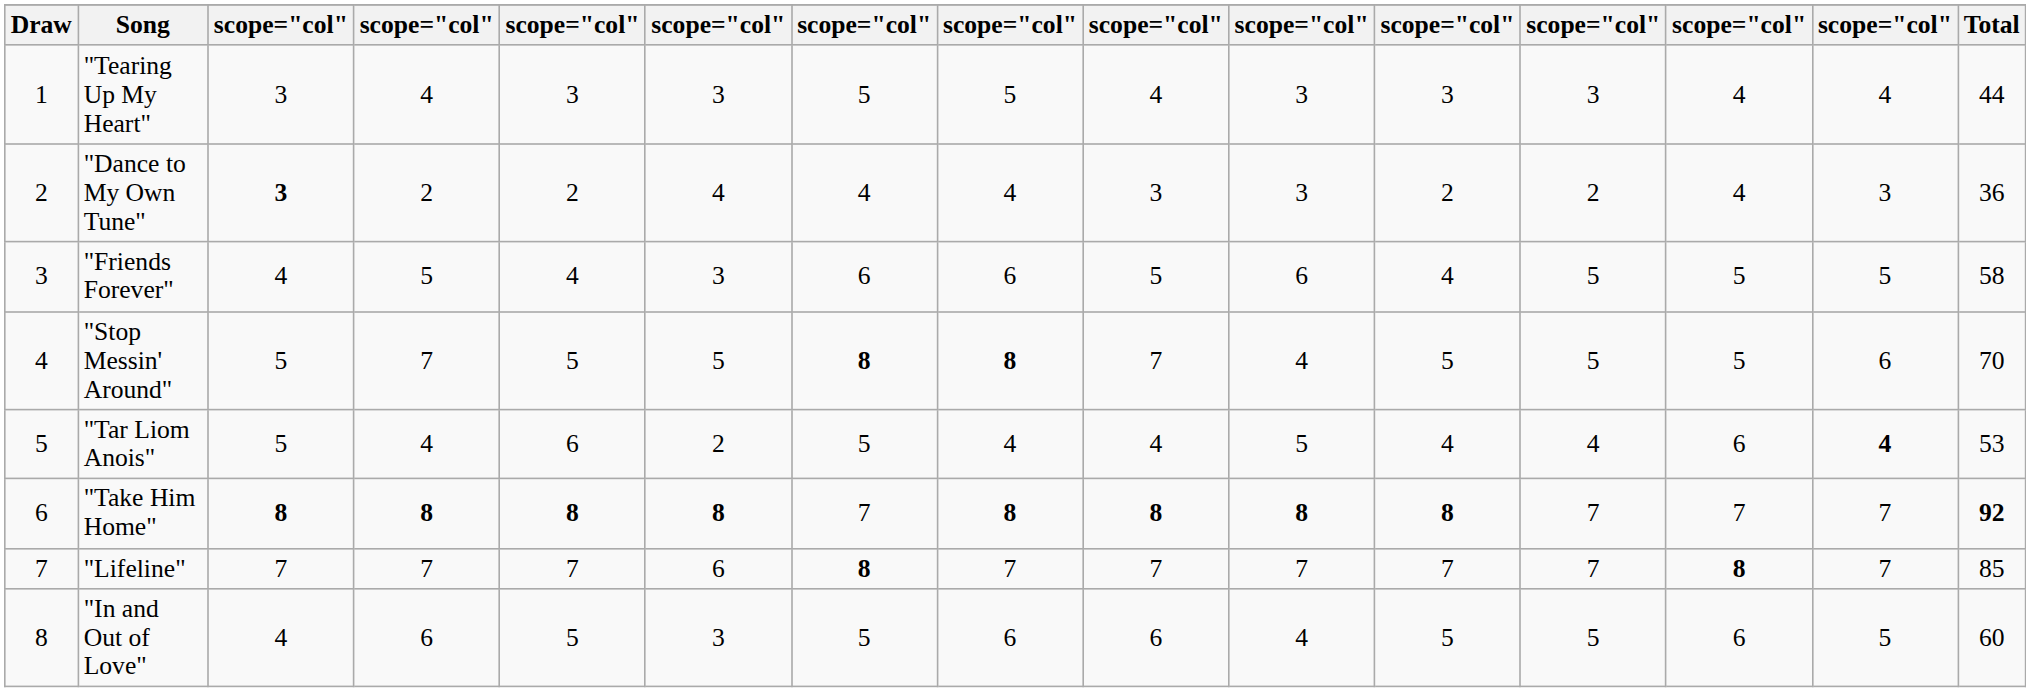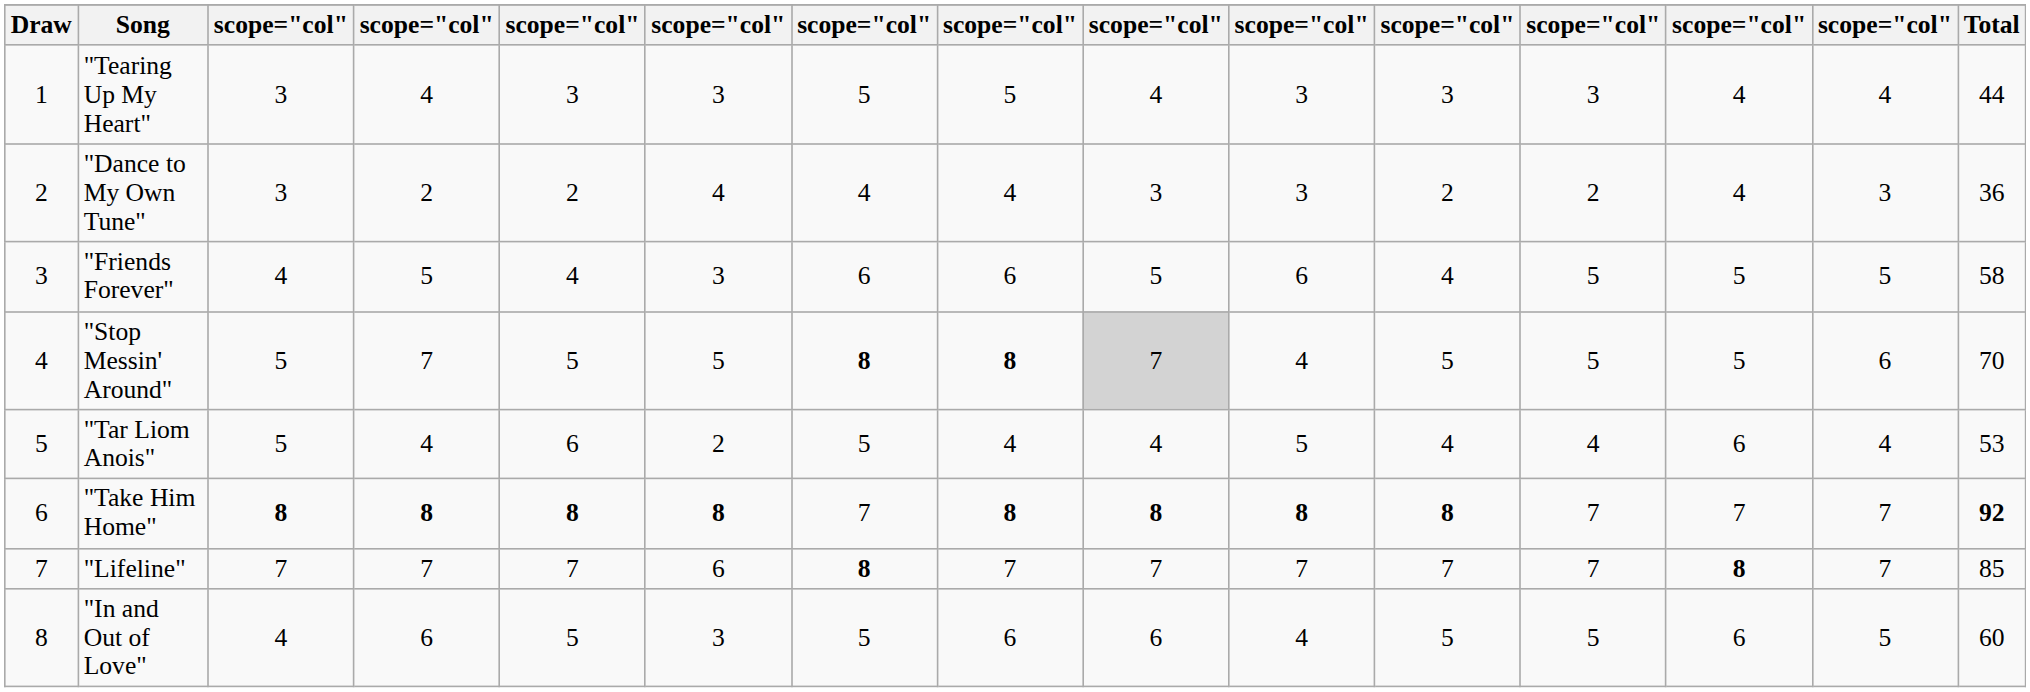(281, 192) bold -> (281, 192) normal
(1156, 360) no background -> (1156, 360) lightgrey background
(1885, 443) bold -> (1885, 443) normal
